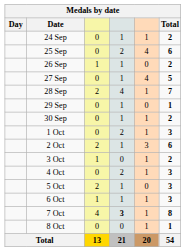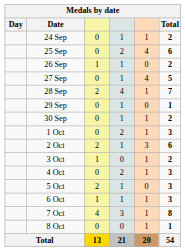(122, 213) bold -> (122, 213) normal
